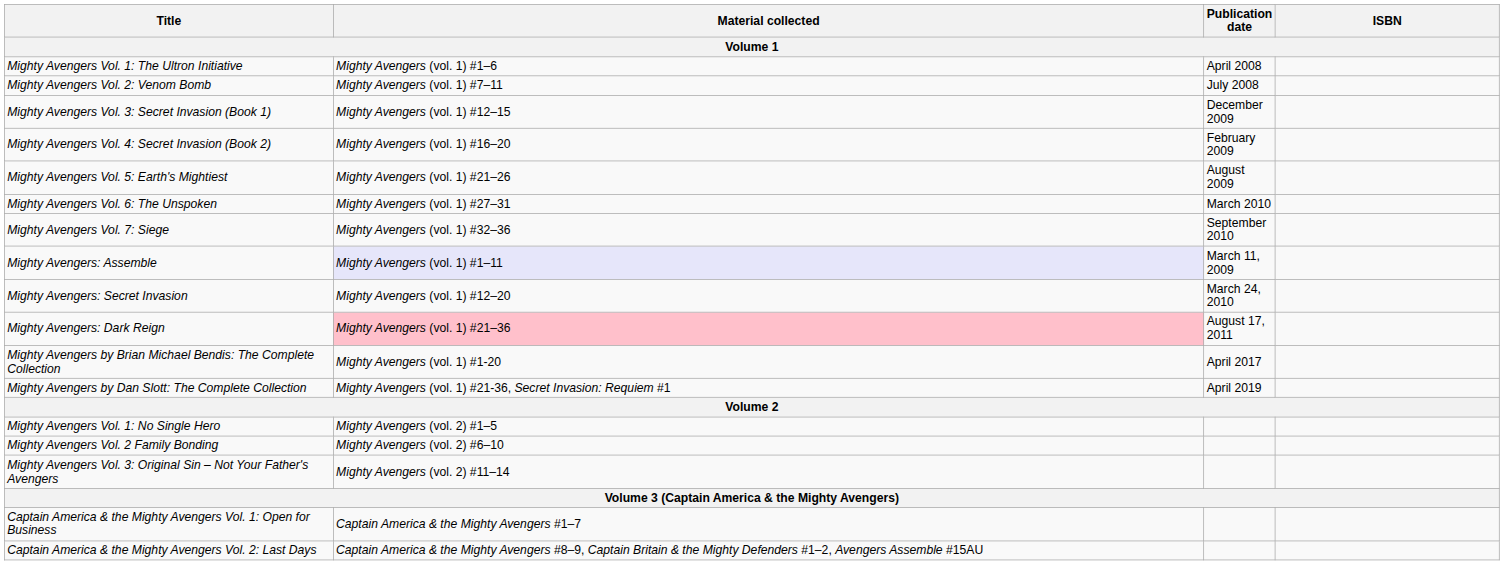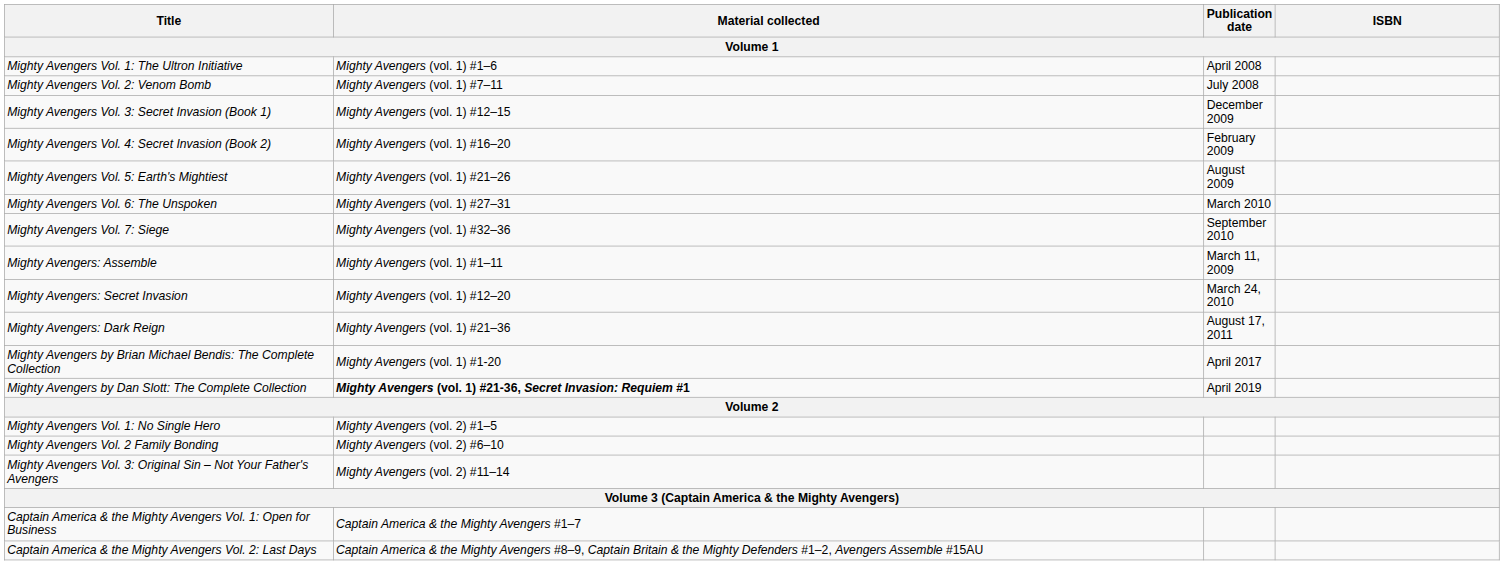(419, 262) lavender background -> (419, 262) no background
(423, 328) pink background -> (423, 328) no background
(503, 387) normal -> (513, 387) bold
